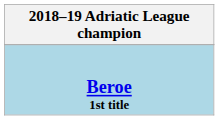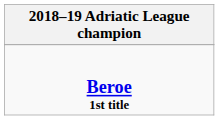(109, 94) lightblue background -> (109, 94) no background
